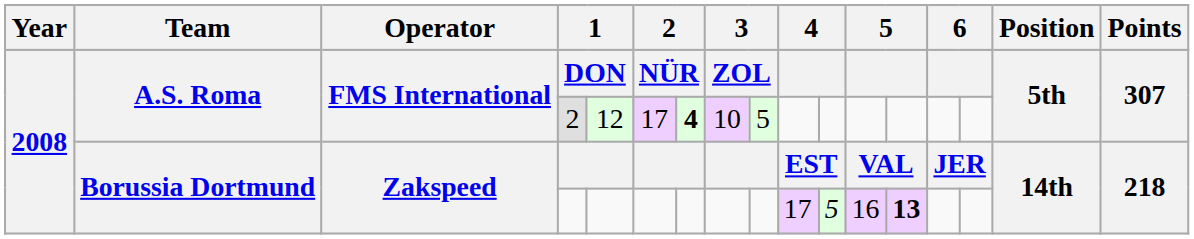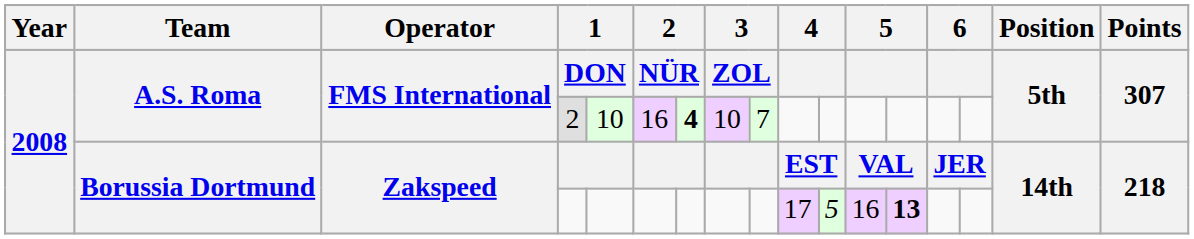(610, 118) 12 -> (610, 118) 10
(654, 118) 17 -> (654, 118) 16
(763, 118) 5 -> (763, 118) 7
